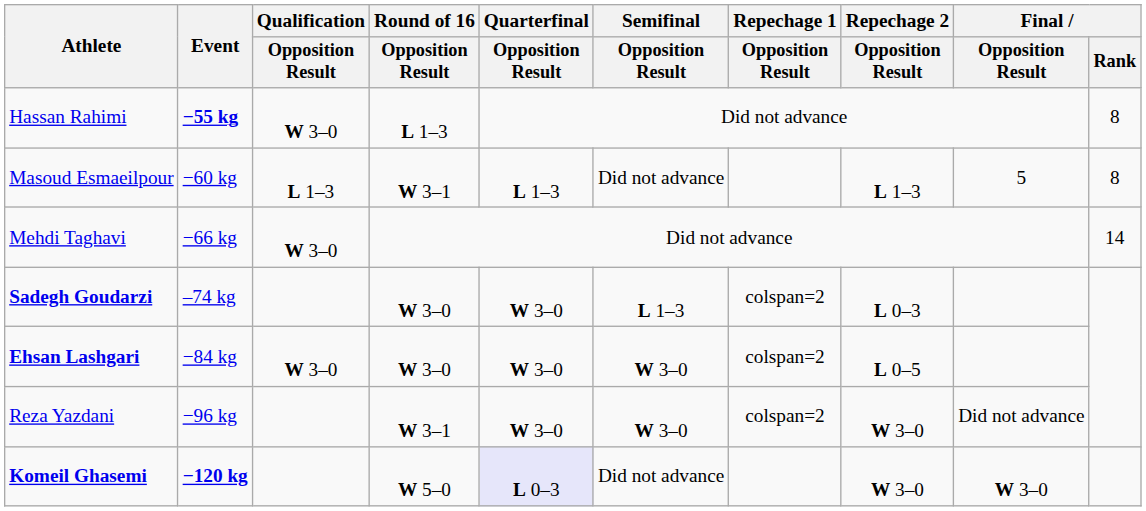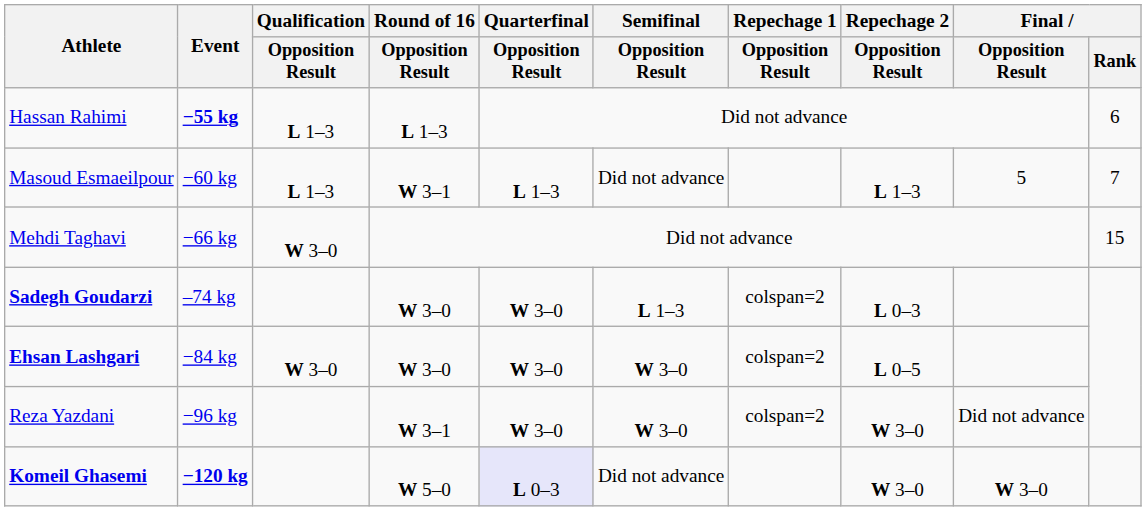(311, 132) W 3–0 -> (311, 132) L 1–3
(1115, 118) 8 -> (1115, 118) 6
(1115, 177) 8 -> (1115, 177) 7
(1115, 237) 14 -> (1115, 237) 15
